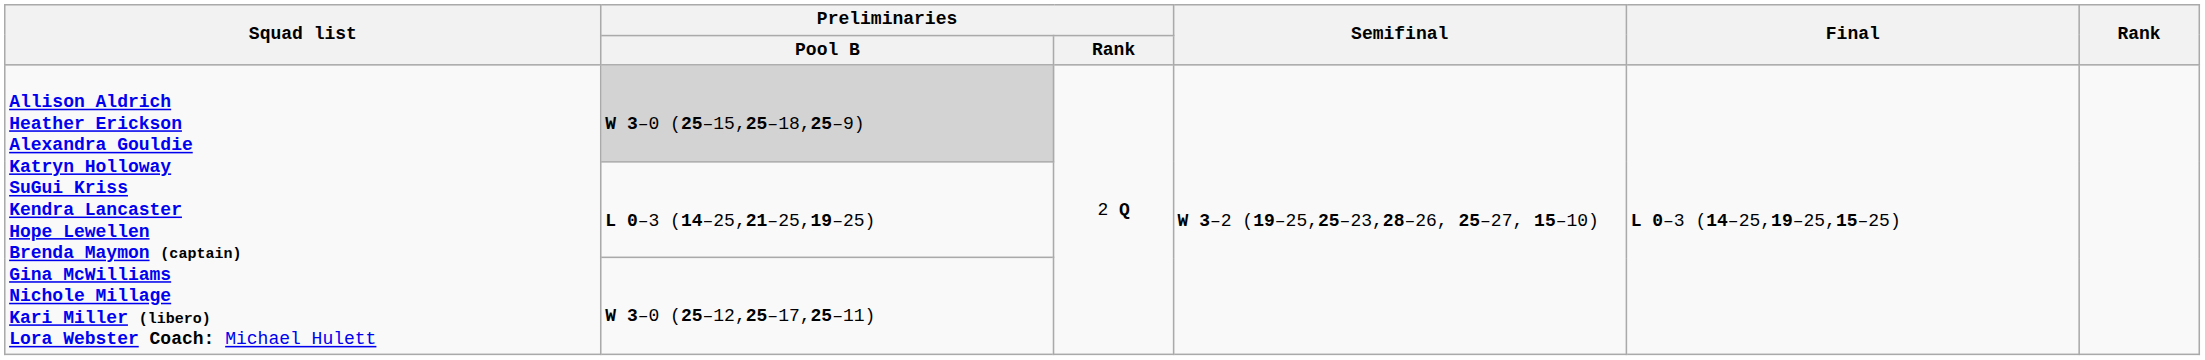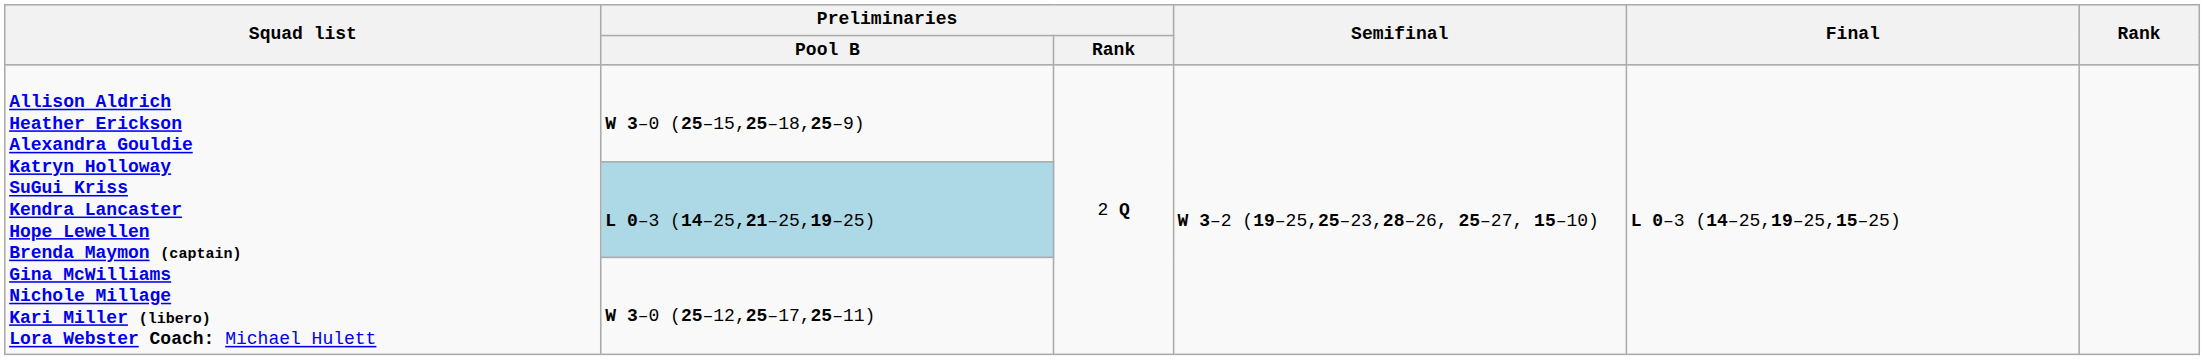(735, 124) lightgrey background -> (735, 124) no background
(740, 220) no background -> (740, 220) lightblue background
